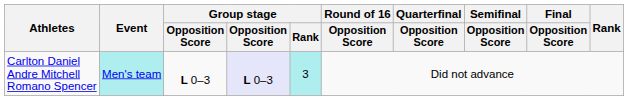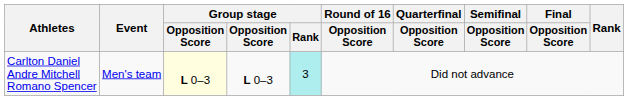(132, 74) paleturquoise background -> (132, 74) no background
(195, 80) no background -> (195, 80) lightyellow background
(258, 80) lavender background -> (258, 80) no background
